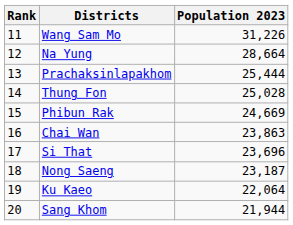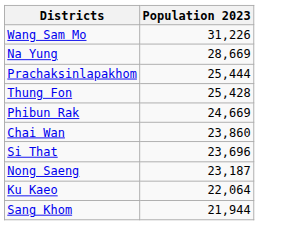- column: (22, 15)
(264, 54) 28,664 -> (229, 54) 28,669
(264, 93) 25,028 -> (229, 93) 25,428
(264, 132) 23,863 -> (229, 132) 23,860
